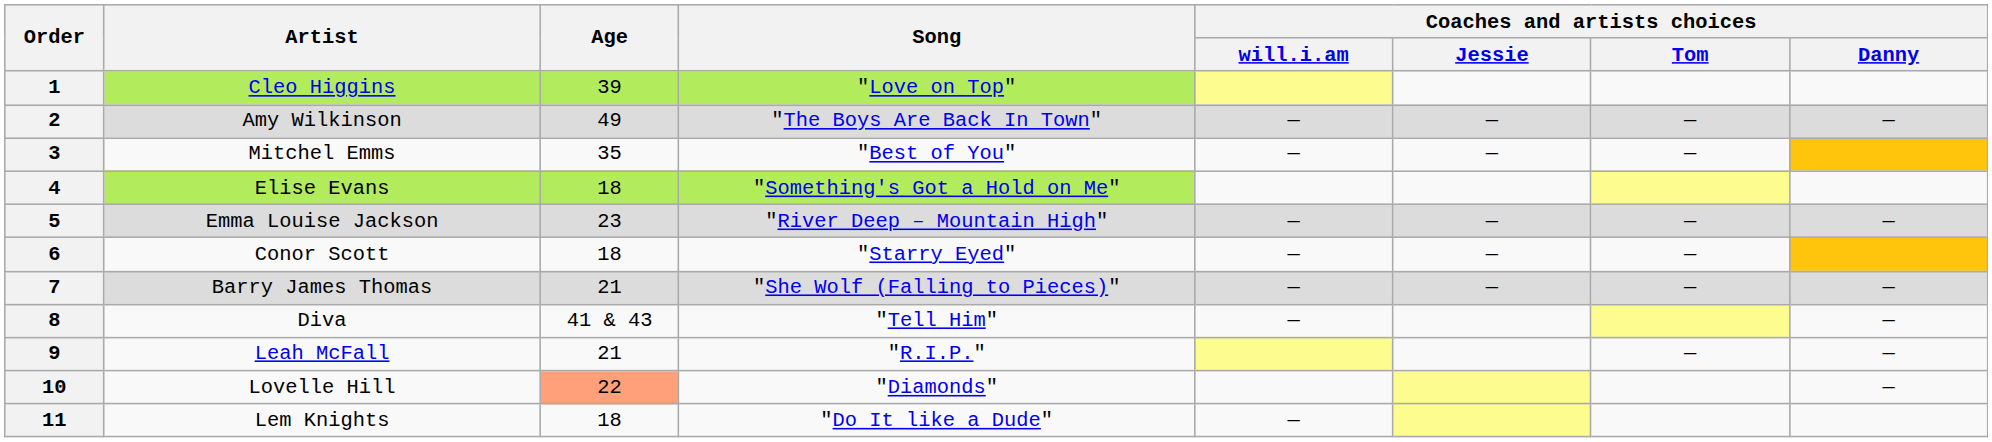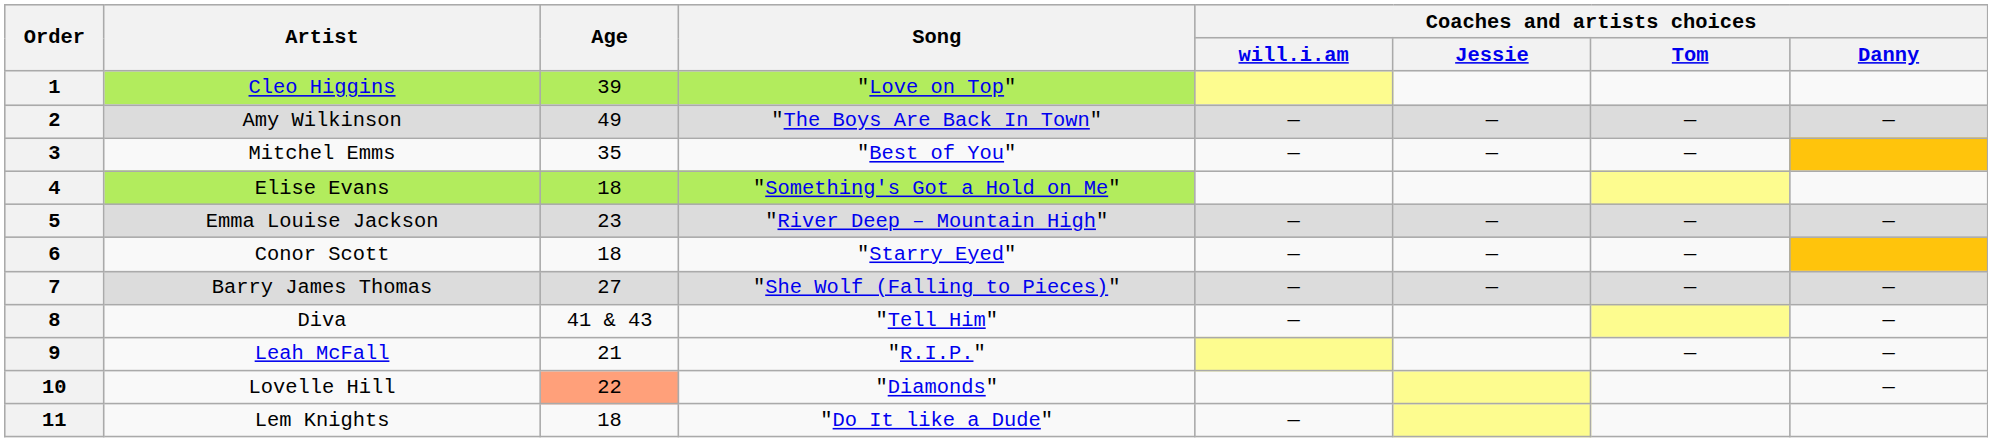(610, 288) 21 -> (610, 288) 27
